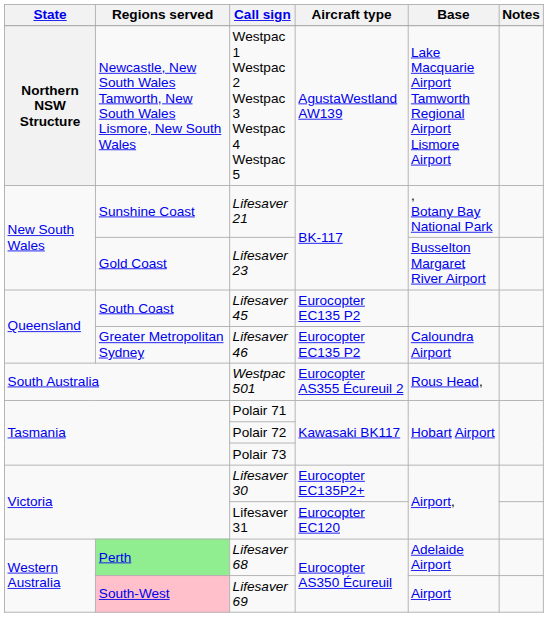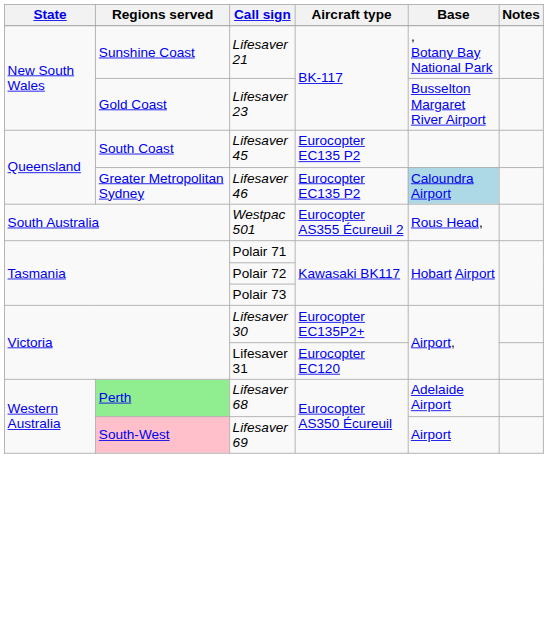- row: (259, 105)
(442, 344) no background -> (442, 185) lightblue background
